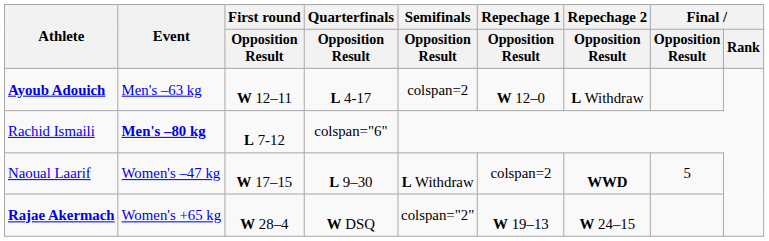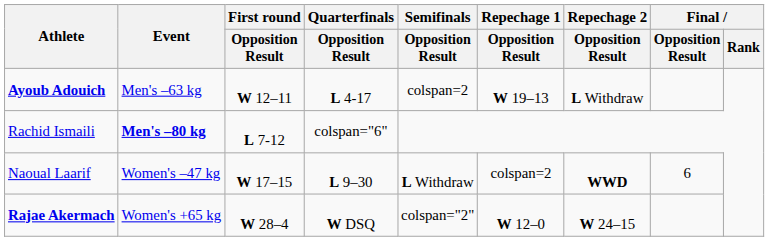(521, 98) W 12–0 -> (521, 98) W 19–13
(687, 173) 5 -> (687, 173) 6
(521, 224) W 19–13 -> (521, 224) W 12–0
